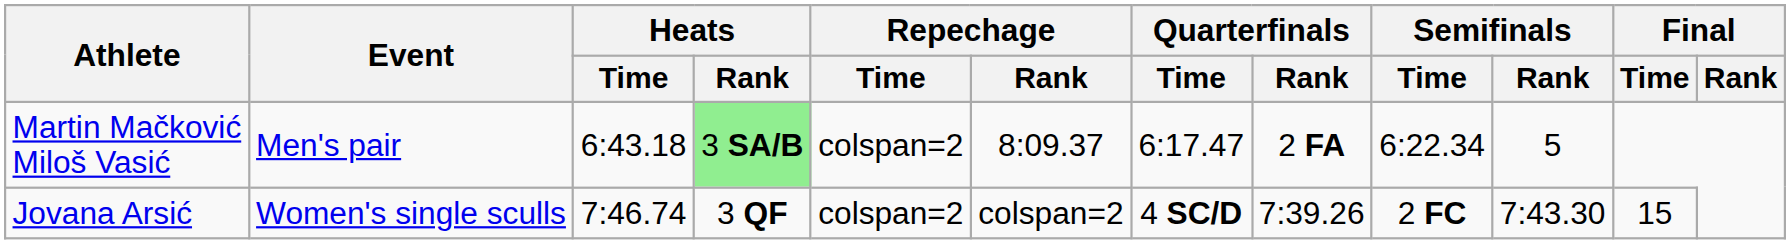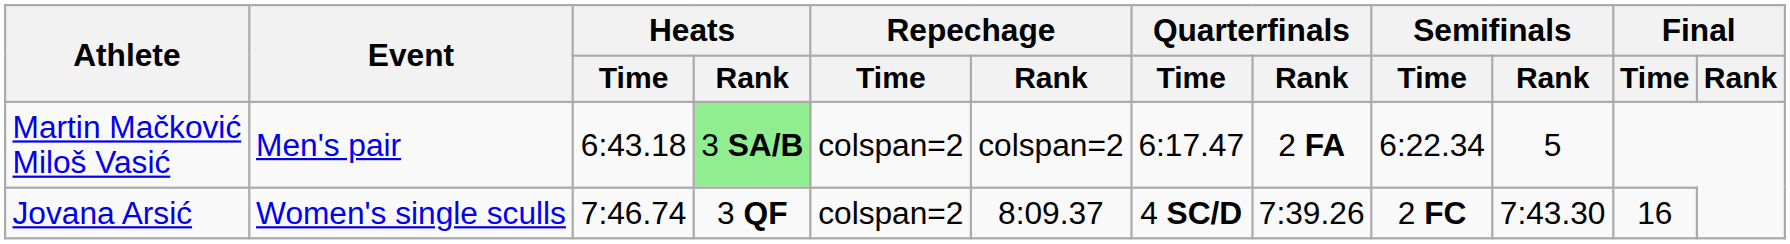(1051, 145) 8:09.37 -> (1051, 145) colspan=2
(1051, 213) colspan=2 -> (1051, 213) 8:09.37
(1655, 213) 15 -> (1655, 213) 16
